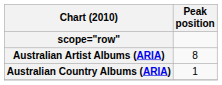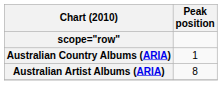rows swapped: (89, 55) <-> (89, 71)
